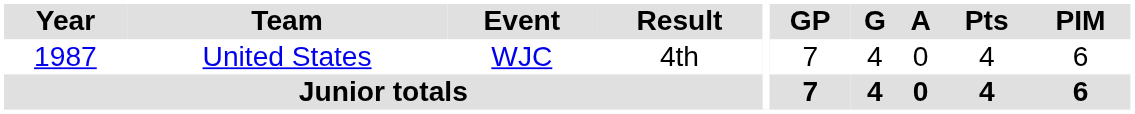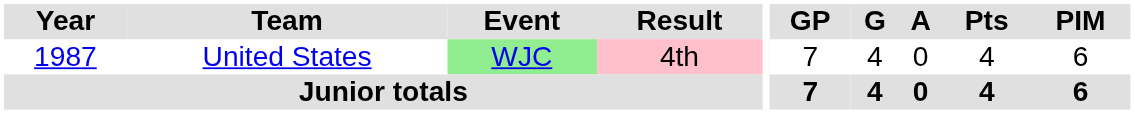(522, 56) no background -> (522, 56) lightgreen background
(679, 56) no background -> (679, 56) pink background
